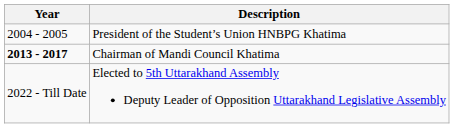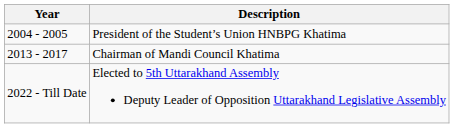(37, 53) bold -> (37, 53) normal
